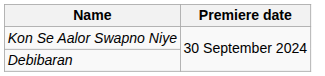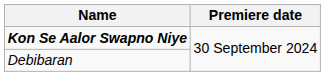(92, 37) normal -> (97, 37) bold
